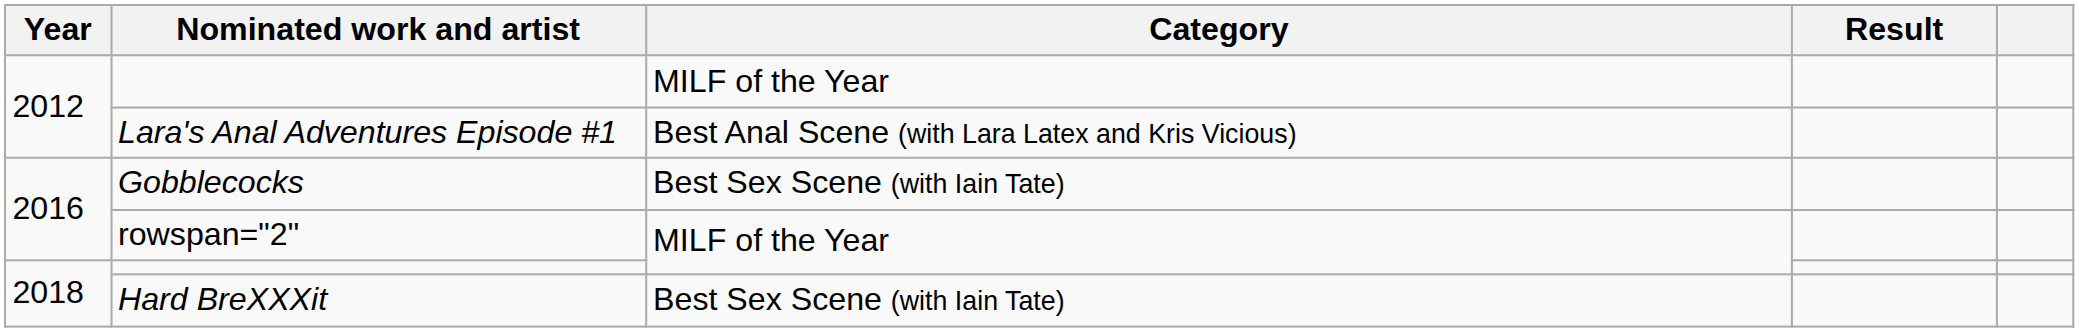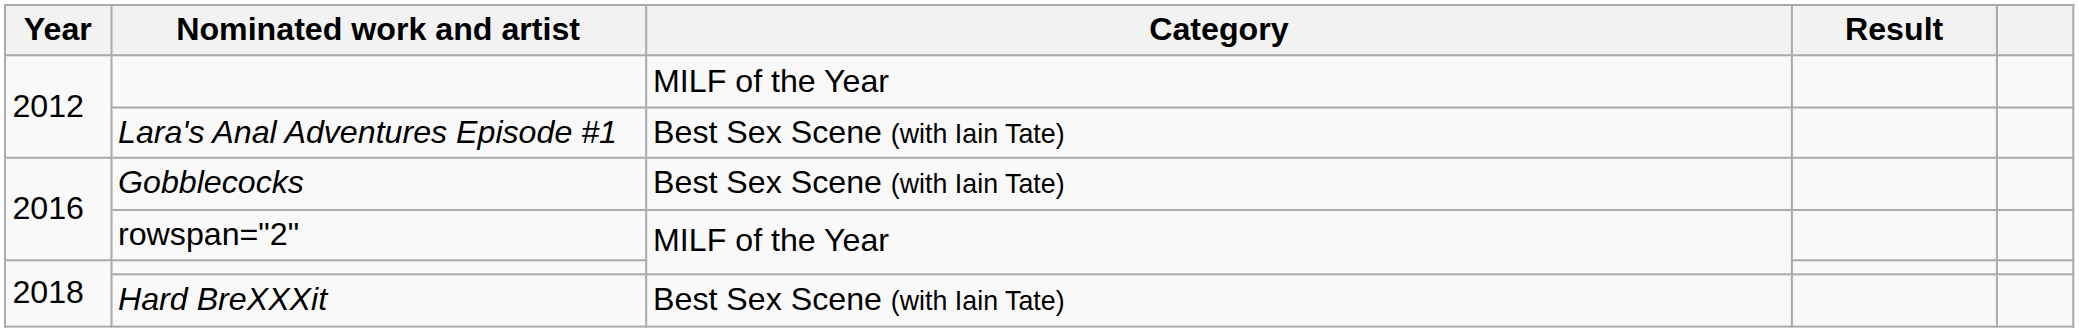(975, 132) Best Anal Scene (with Lara Latex and Kris Vicious) -> (859, 132) Best Sex Scene (with Iain Tate)
